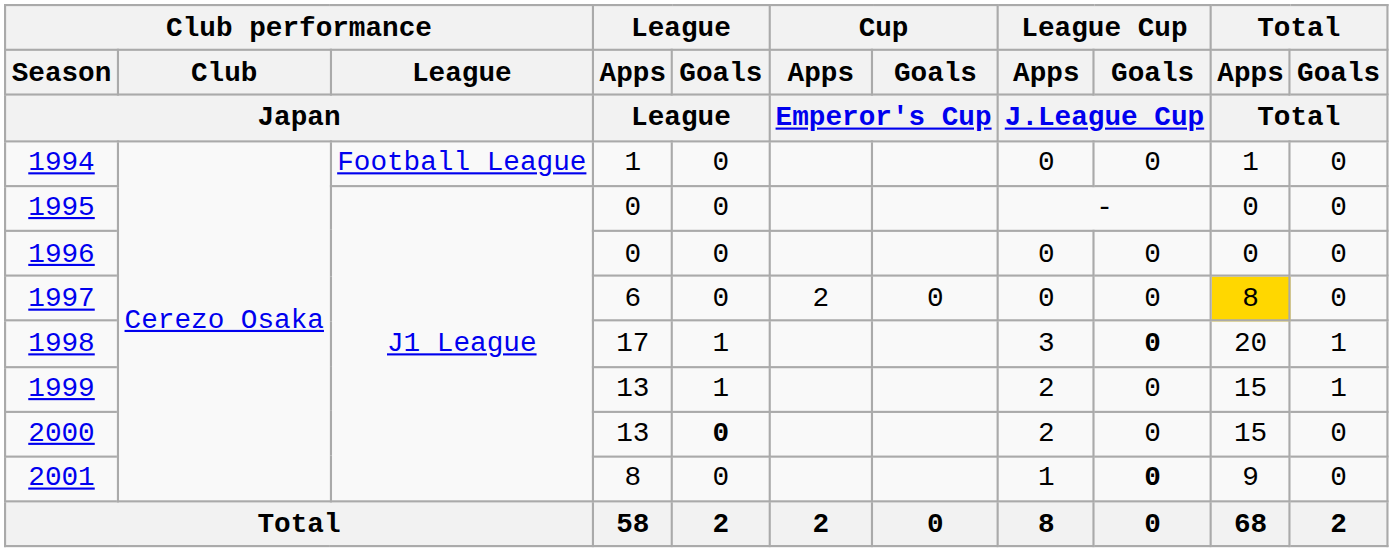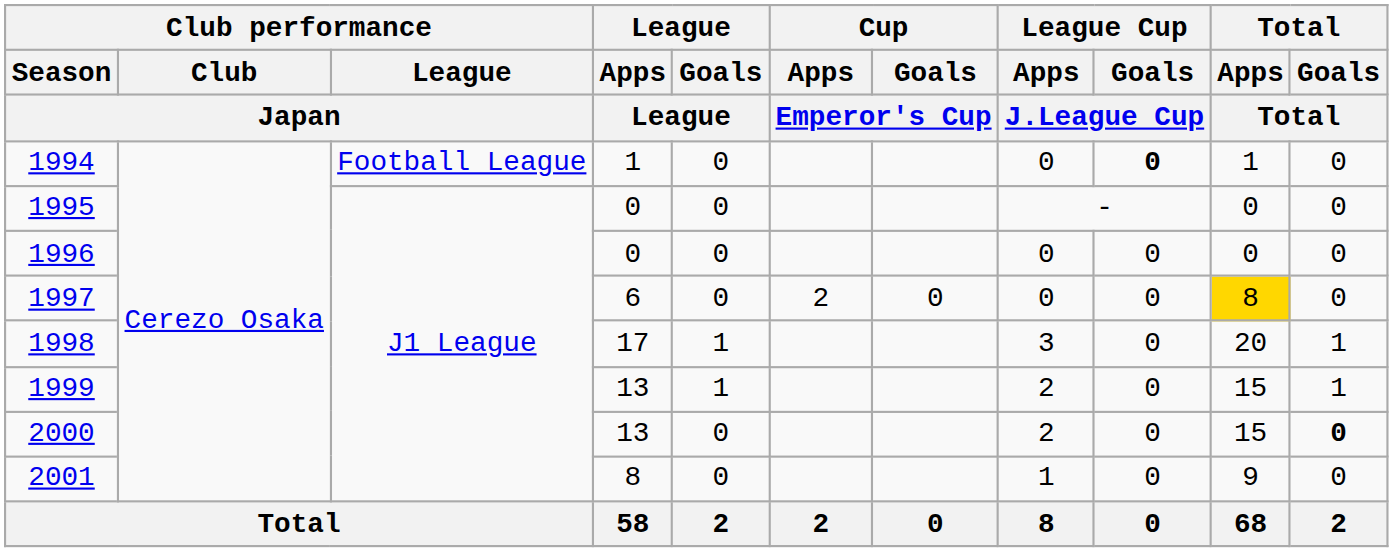(1153, 163) normal -> (1153, 163) bold
(1153, 344) bold -> (1153, 344) normal
(721, 434) bold -> (721, 434) normal
(1339, 434) normal -> (1339, 434) bold
(1153, 479) bold -> (1153, 479) normal
